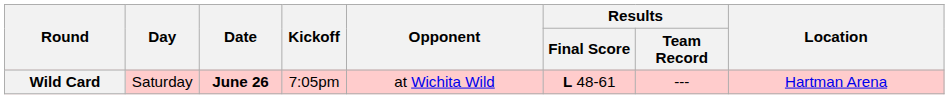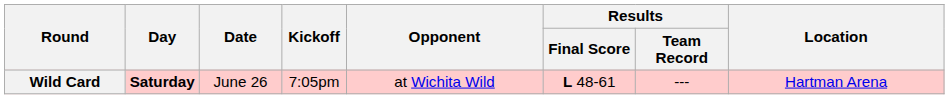(162, 81) normal -> (162, 81) bold
(240, 81) bold -> (240, 81) normal
